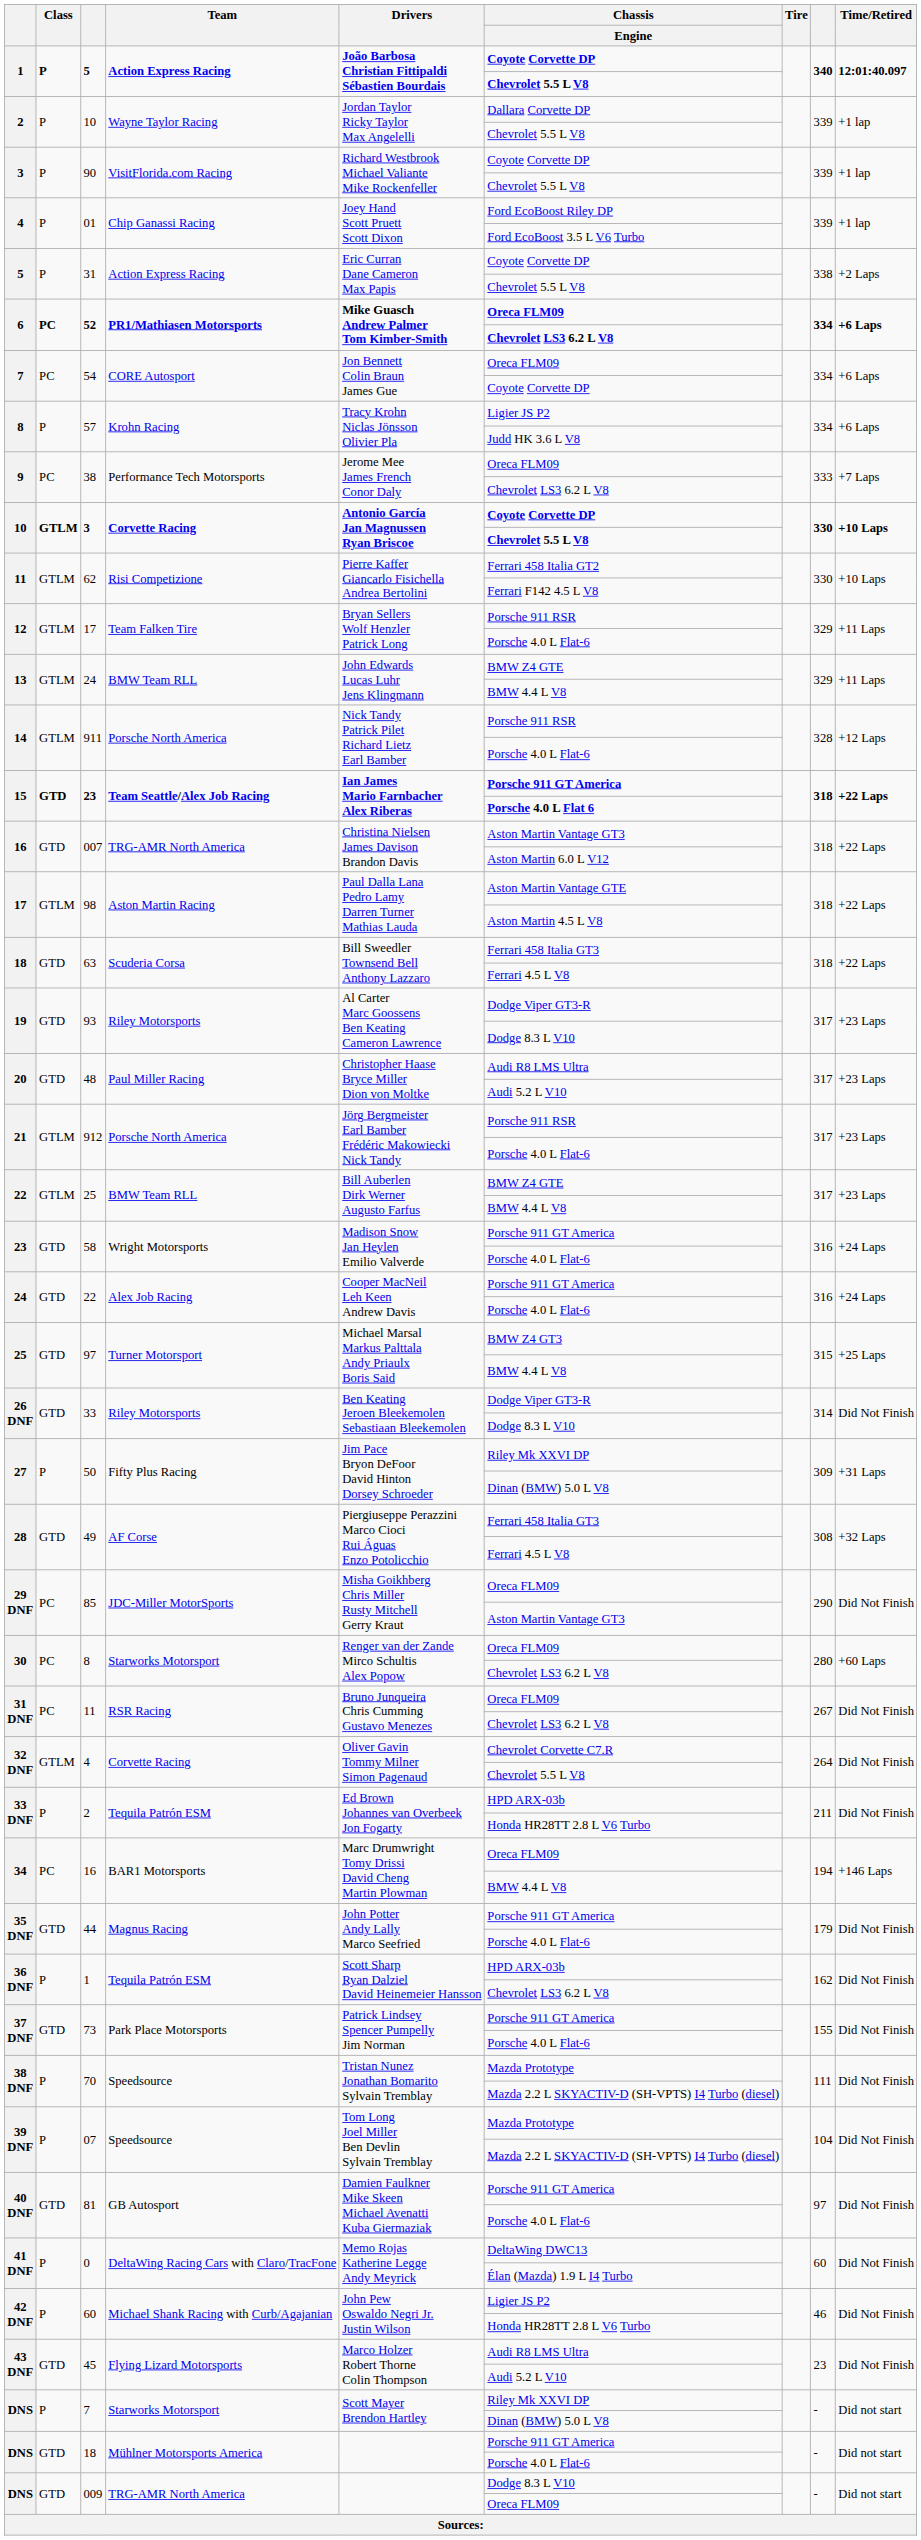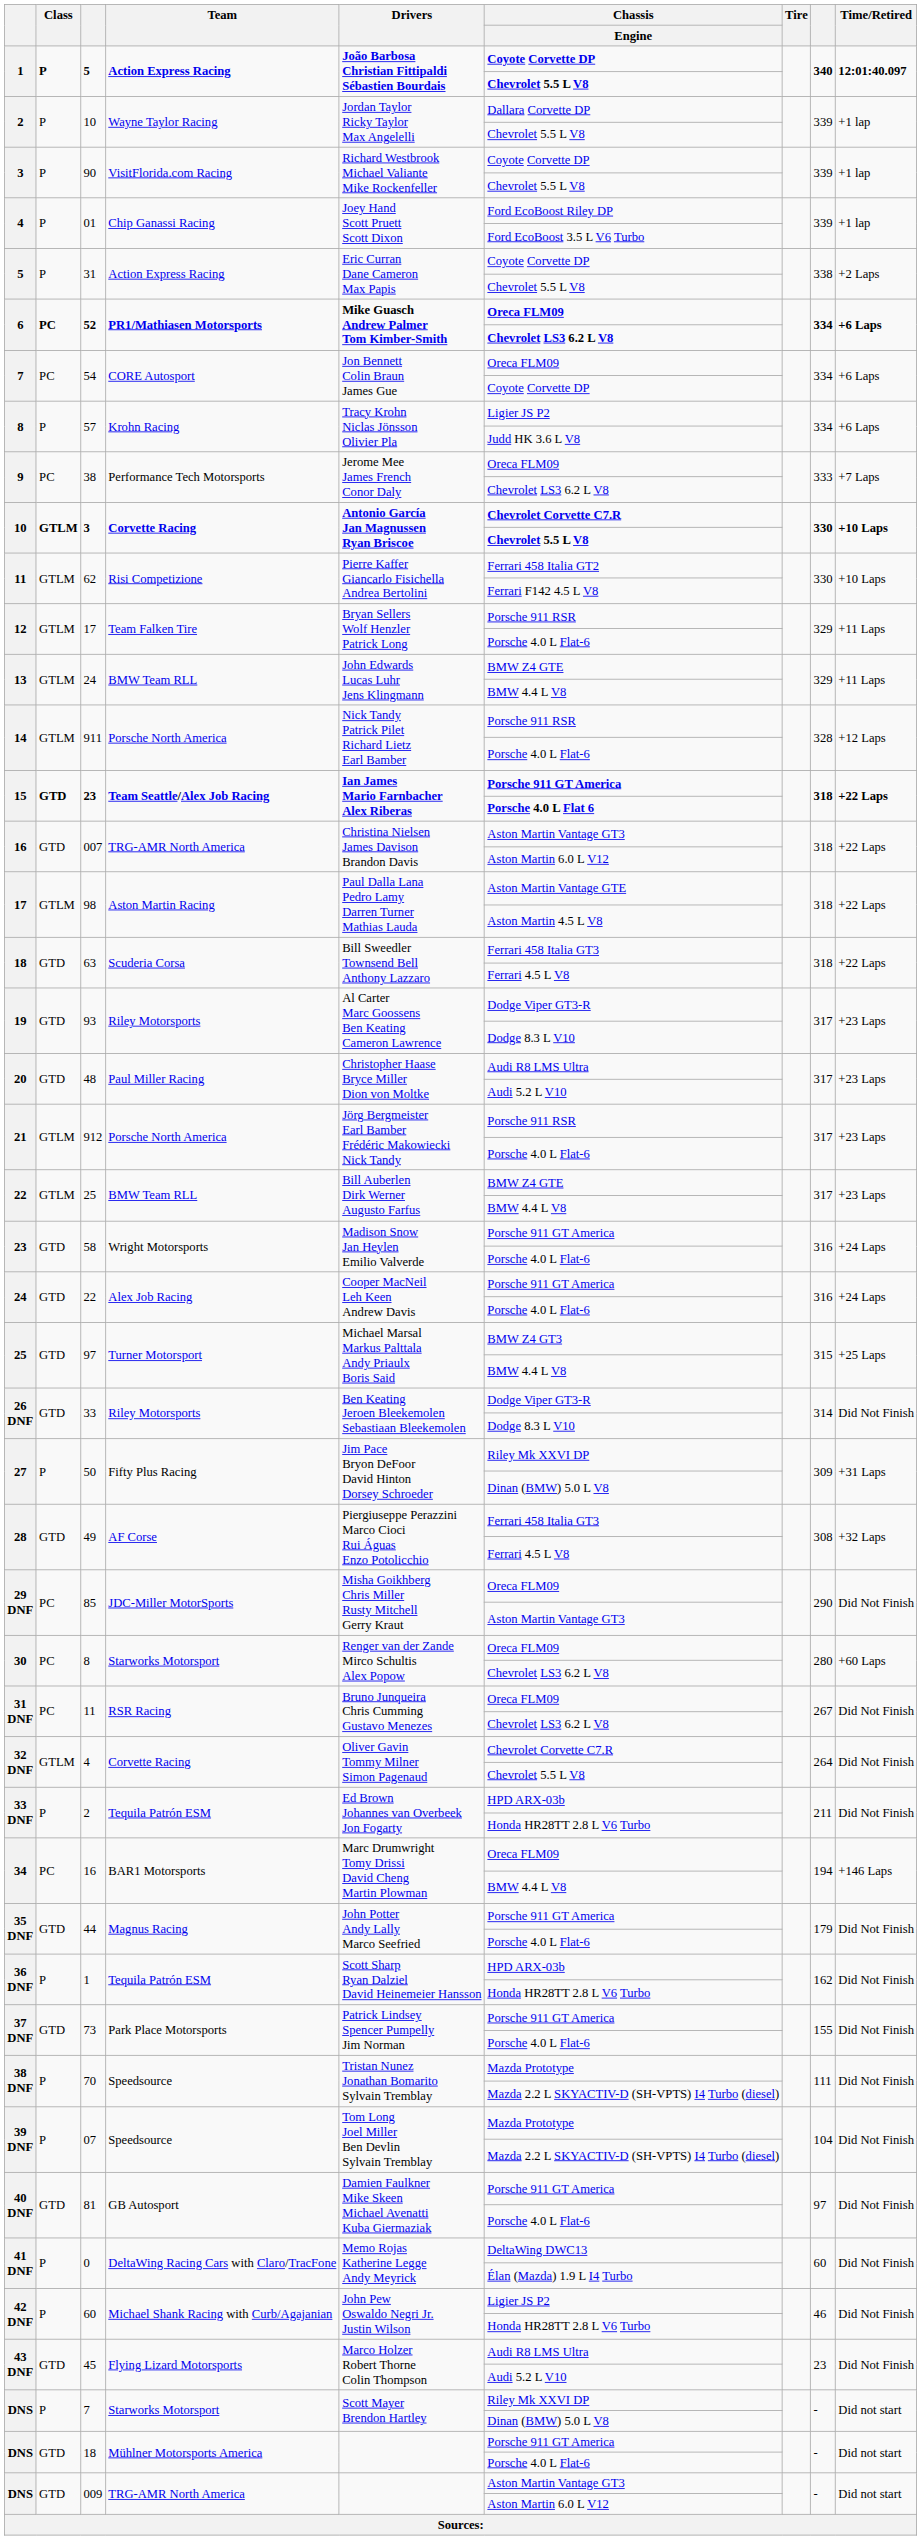(541, 515) Coyote Corvette DP -> (554, 515) Chevrolet Corvette C7.R
(548, 1992) Chevrolet LS3 6.2 L V8 -> (569, 1992) Honda HR28TT 2.8 L V6 Turbo
(531, 2483) Dodge 8.3 L V10 -> (556, 2483) Aston Martin Vantage GT3
(523, 2504) Oreca FLM09 -> (548, 2504) Aston Martin 6.0 L V12
